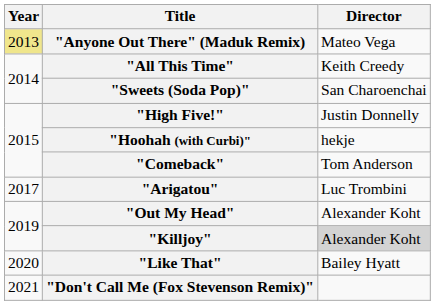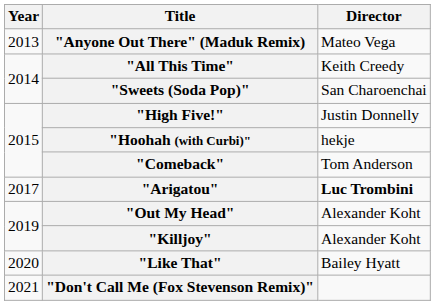(24, 41) khaki background -> (24, 41) no background
(364, 189) normal -> (367, 189) bold
(371, 238) lightgrey background -> (371, 238) no background
